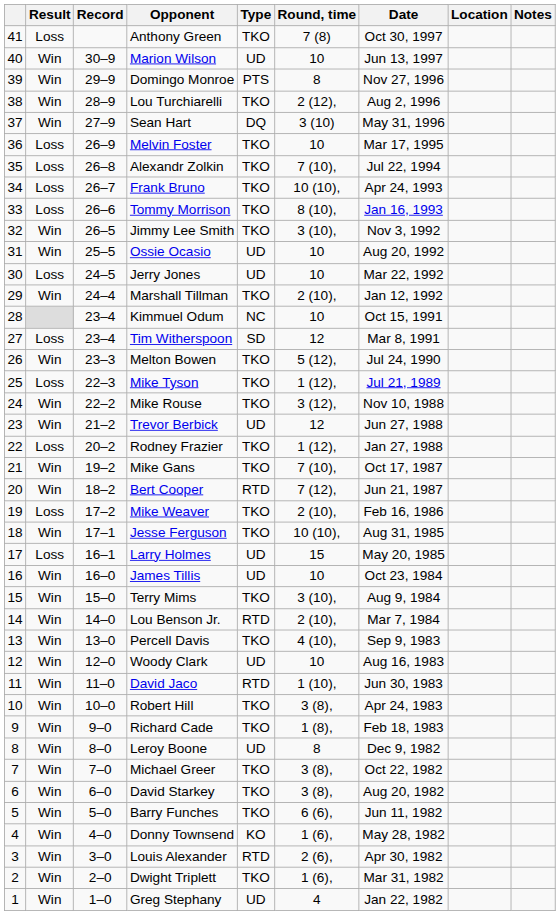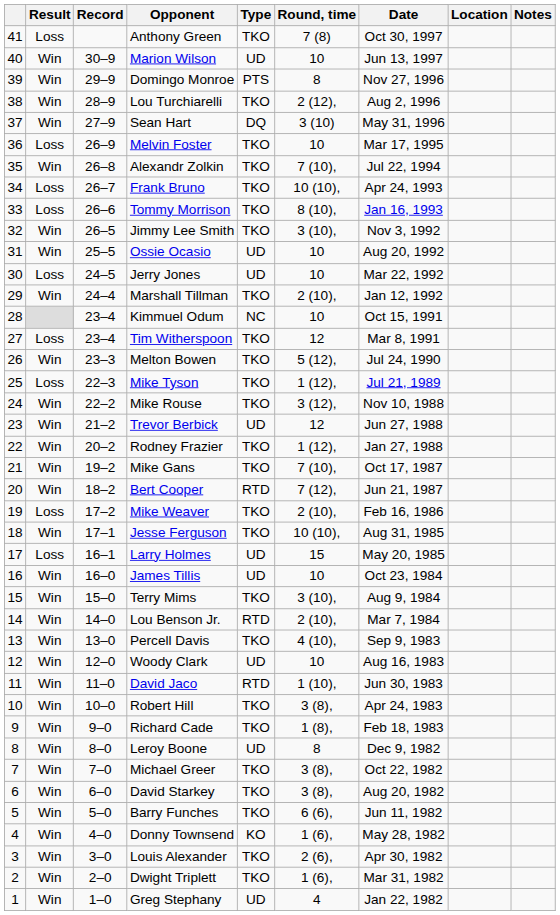(50, 166) Loss -> (50, 166) Win
(256, 338) SD -> (256, 338) TKO
(50, 446) Loss -> (50, 446) Win
(256, 856) RTD -> (256, 856) TKO
